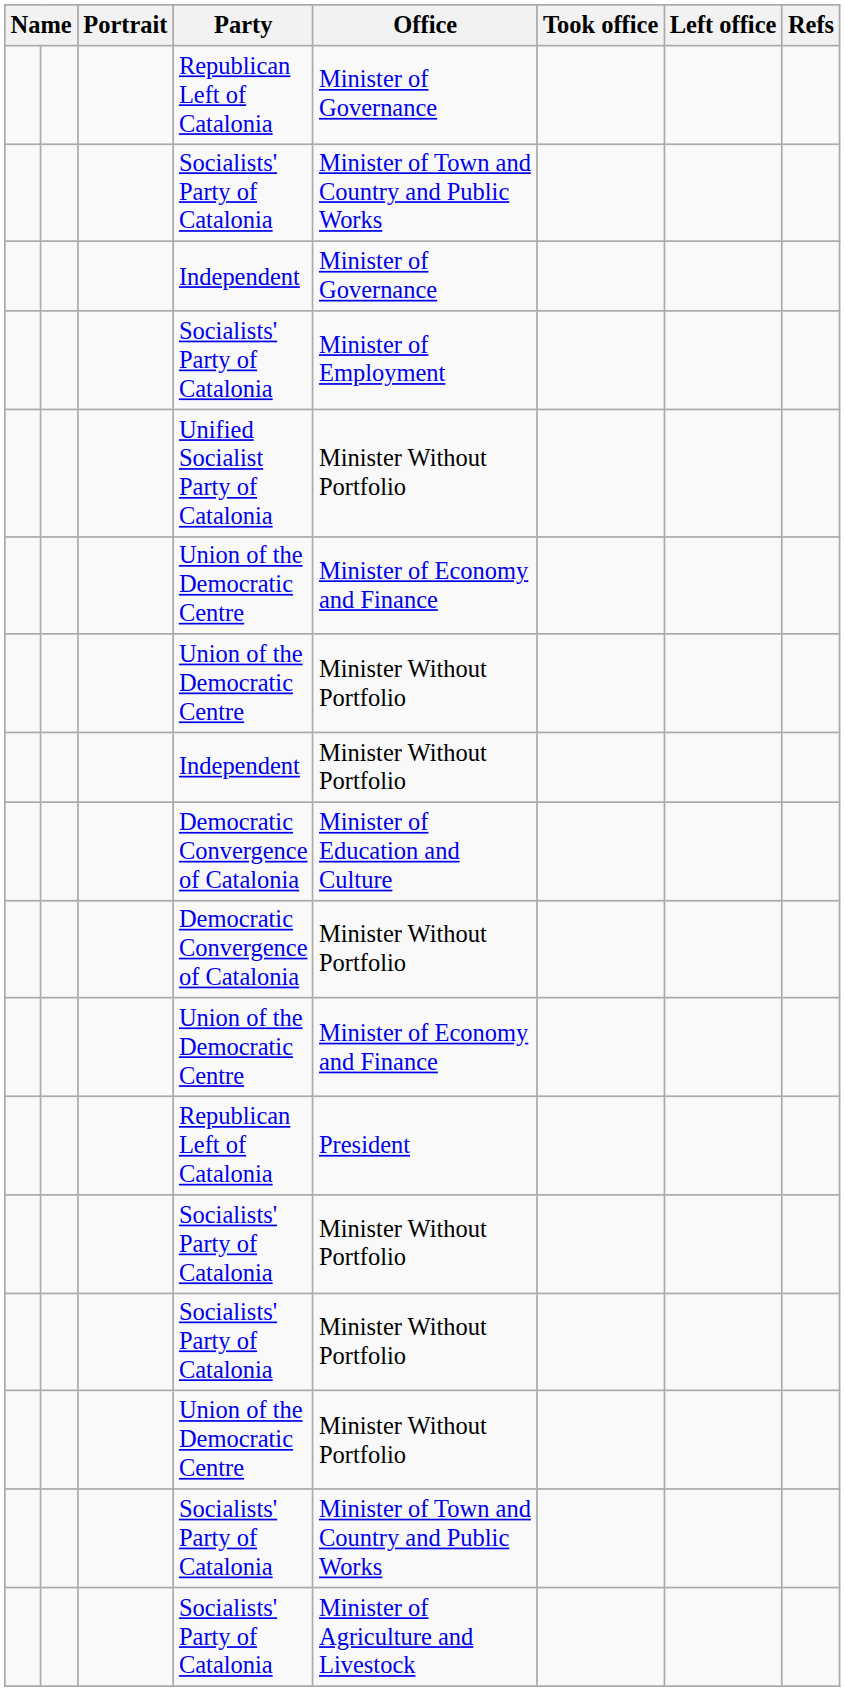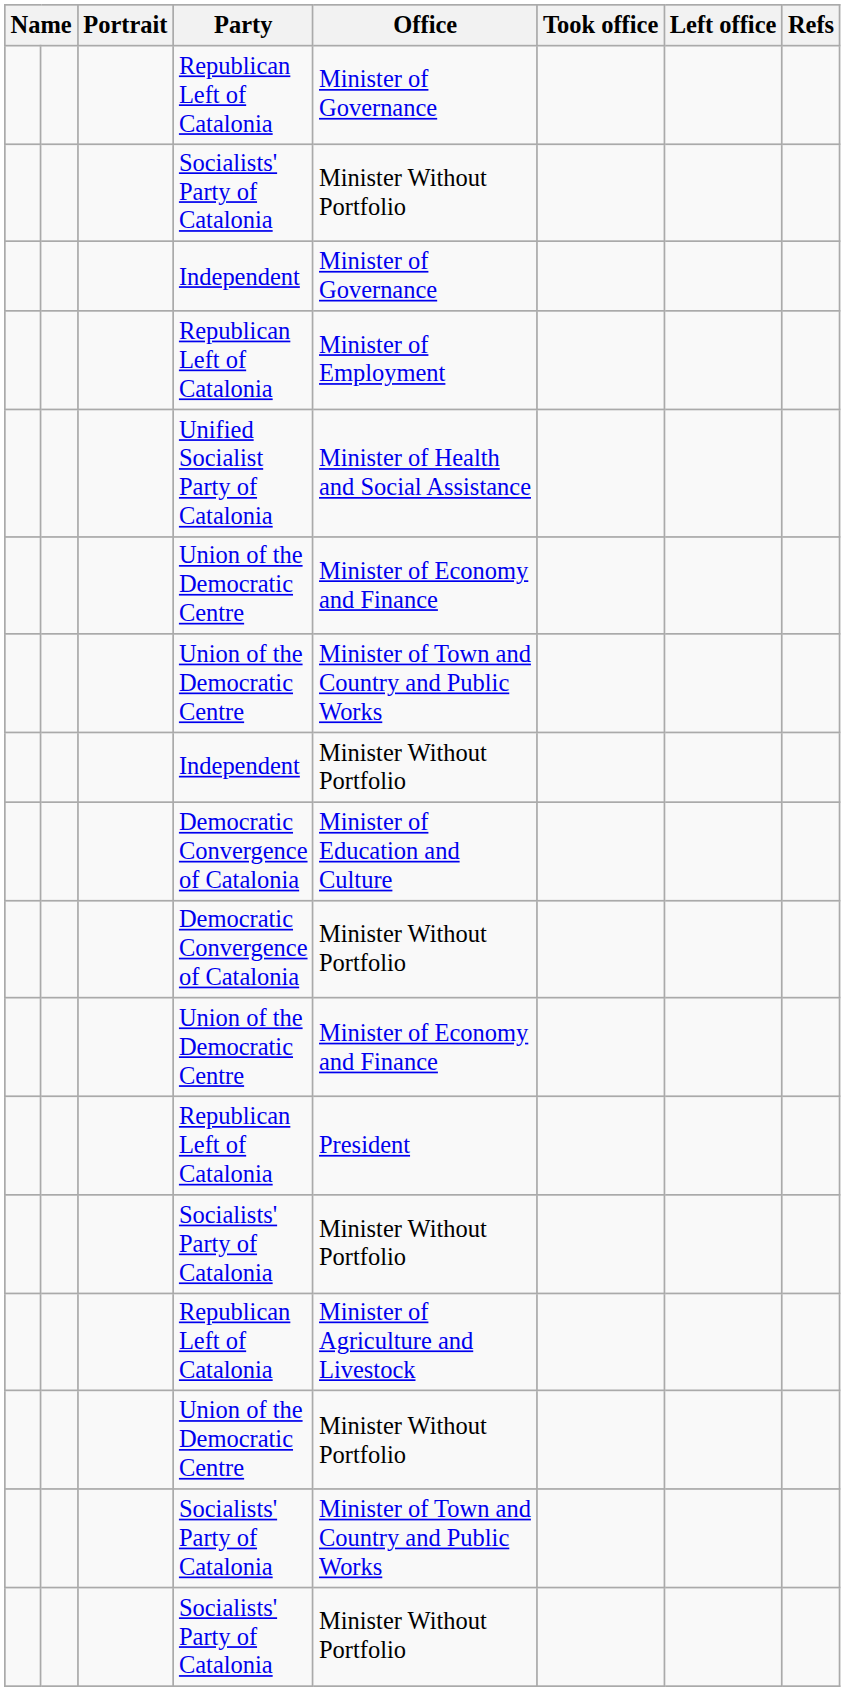(425, 192) Minister of Town and Country and Public Works -> (403, 192) Minister Without Portfolio
(228, 359) Socialists' Party of Catalonia -> (235, 359) Republican Left of Catalonia
(403, 472) Minister Without Portfolio -> (425, 472) Minister of Health and Social Assistance
(403, 683) Minister Without Portfolio -> (425, 683) Minister of Town and Country and Public Works
(228, 1341) Socialists' Party of Catalonia -> (235, 1341) Republican Left of Catalonia
(403, 1341) Minister Without Portfolio -> (396, 1341) Minister of Agriculture and Livestock
(396, 1636) Minister of Agriculture and Livestock -> (403, 1636) Minister Without Portfolio
